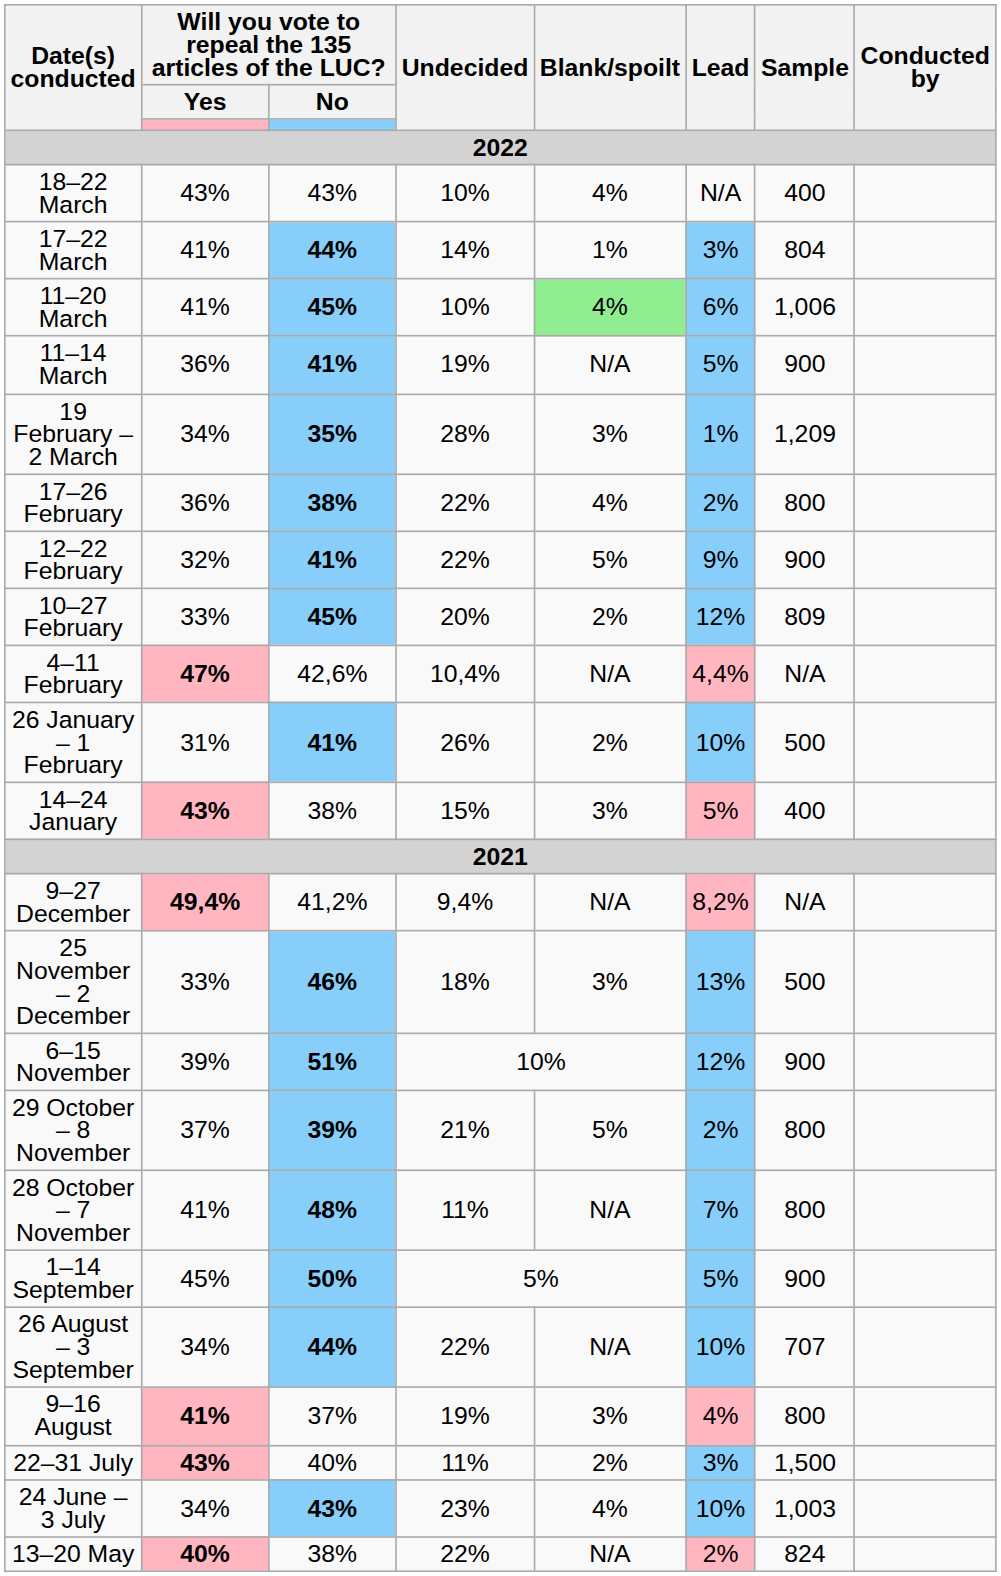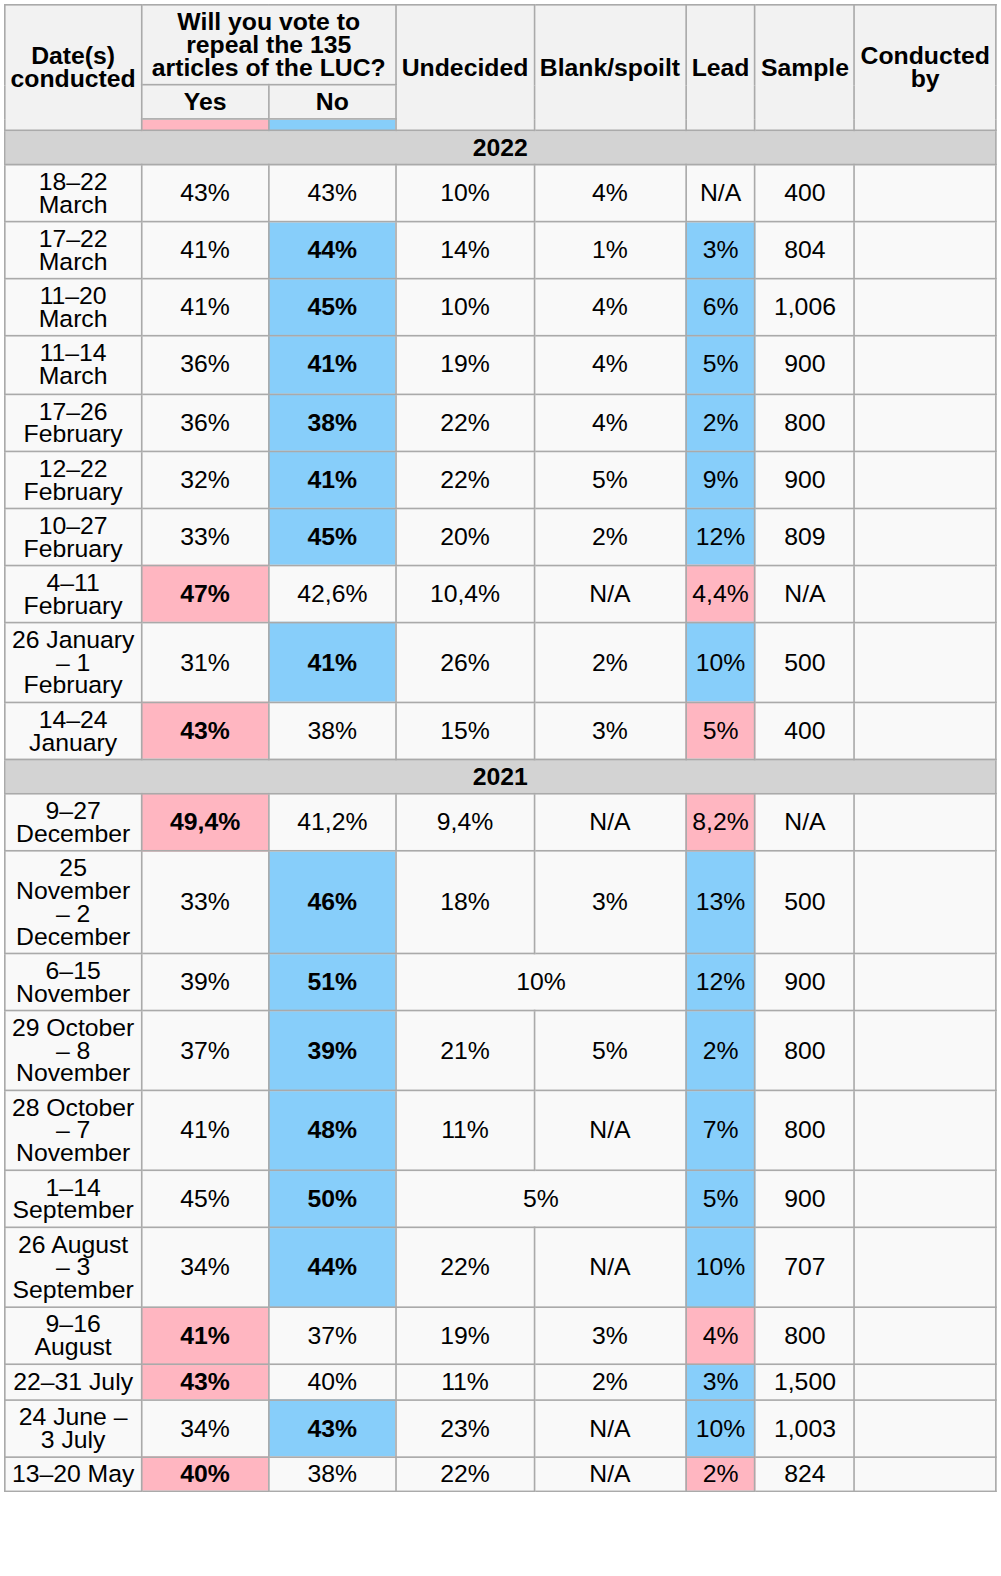(610, 307) lightgreen background -> (610, 307) no background
(610, 364) N/A -> (610, 364) 4%
- row: (73, 433)
(610, 1507) 4% -> (610, 1427) N/A
